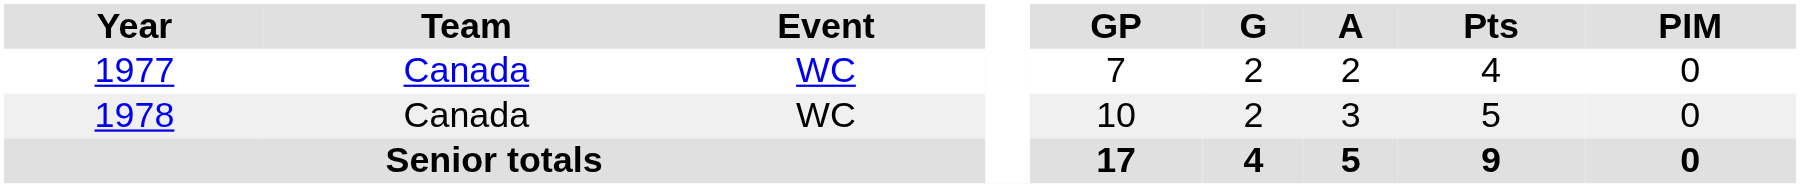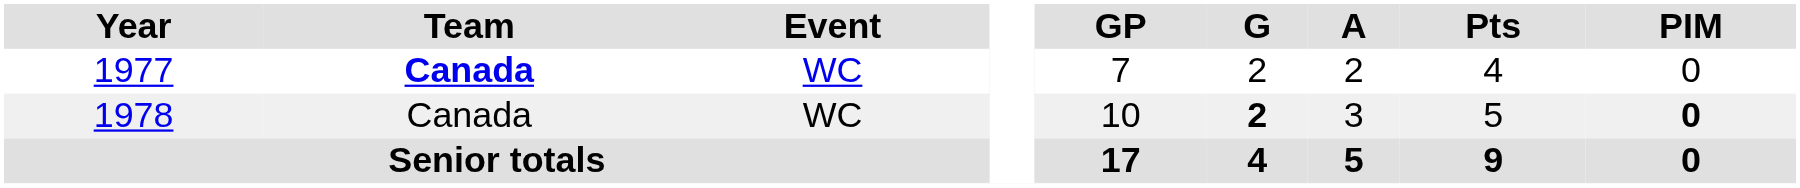(466, 70) normal -> (469, 70) bold
(1253, 115) normal -> (1257, 115) bold
(1690, 115) normal -> (1691, 115) bold
